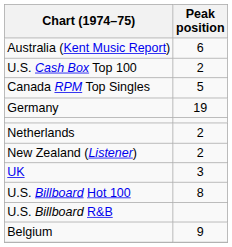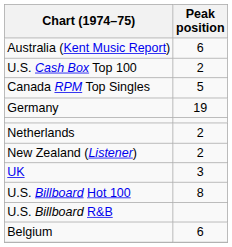(200, 232) 9 -> (200, 232) 6
